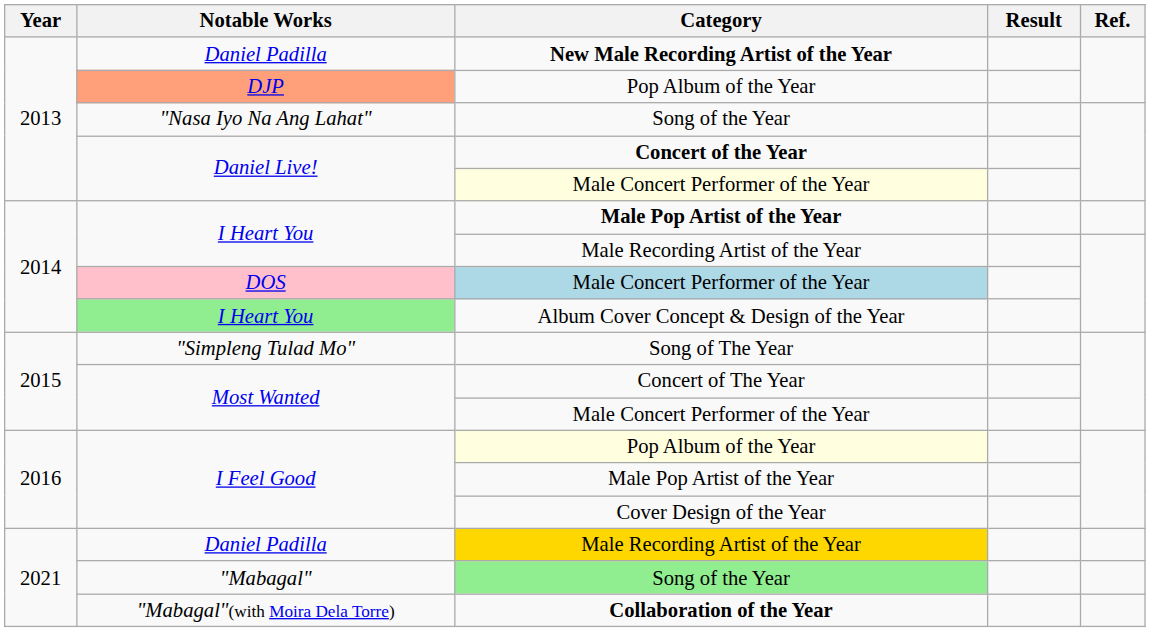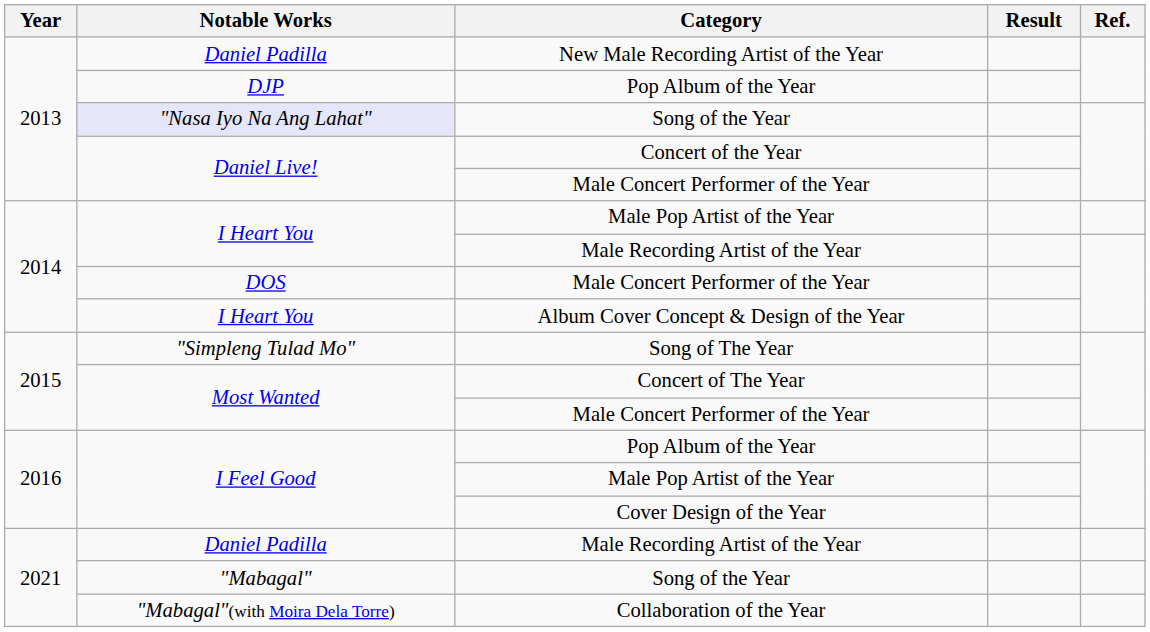(721, 53) bold -> (721, 53) normal
(266, 86) lightsalmon background -> (266, 86) no background
(266, 119) no background -> (266, 119) lavender background
(721, 151) bold -> (721, 151) normal
(721, 184) lightyellow background -> (721, 184) no background
(721, 217) bold -> (721, 217) normal
(266, 282) pink background -> (266, 282) no background
(721, 282) lightblue background -> (721, 282) no background
(266, 315) lightgreen background -> (266, 315) no background
(721, 446) lightyellow background -> (721, 446) no background
(721, 544) gold background -> (721, 544) no background
(721, 577) lightgreen background -> (721, 577) no background
(721, 610) bold -> (721, 610) normal
